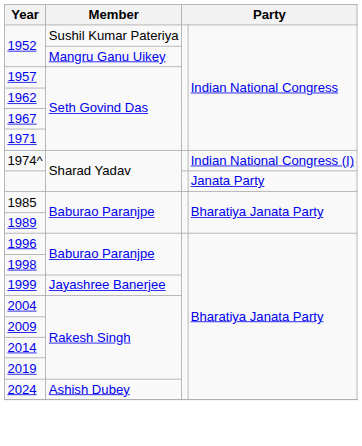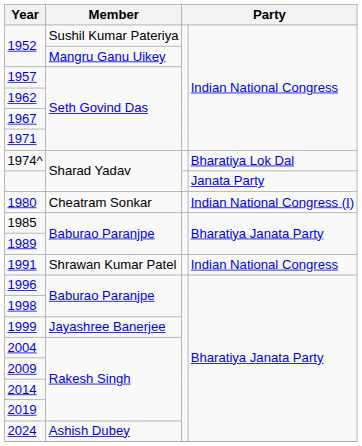(272, 160) Indian National Congress (I) -> (243, 160) Bharatiya Lok Dal
+ row: (22, 202)
+ row: (22, 264)
